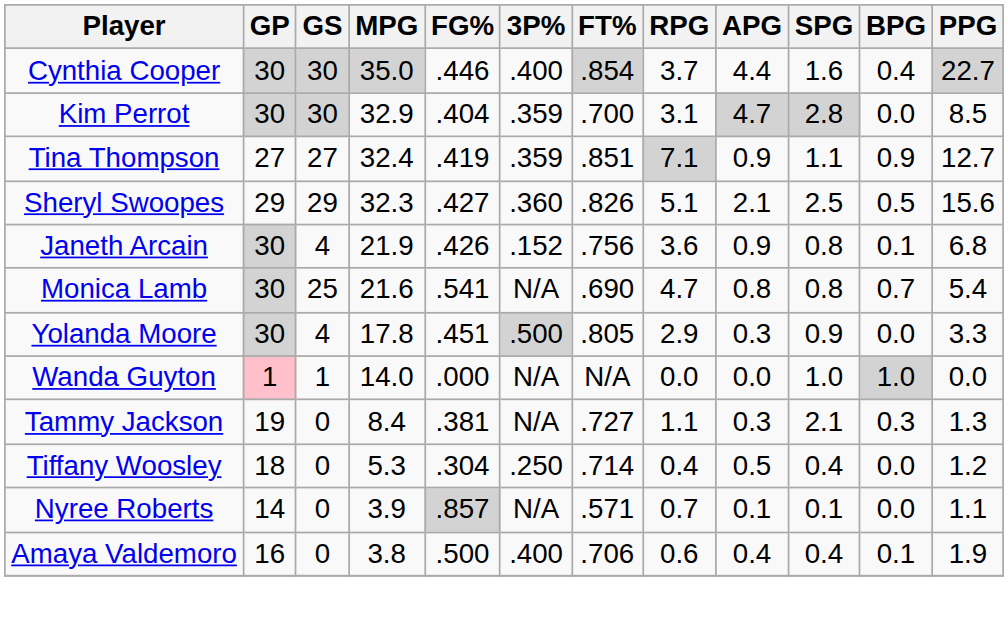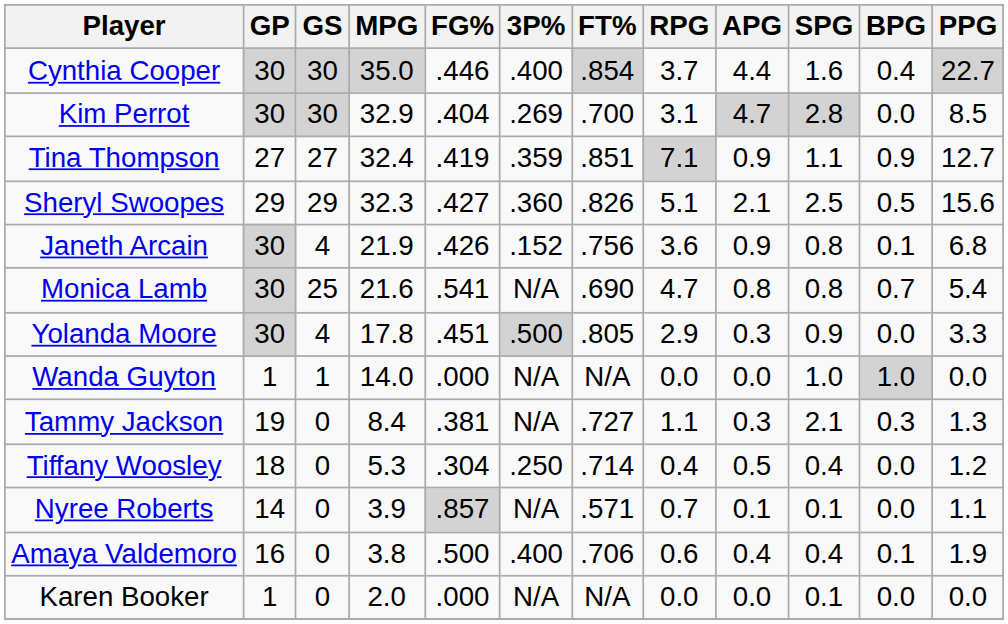(536, 114) .359 -> (536, 114) .269
(270, 377) pink background -> (270, 377) no background
+ row: (124, 597)
